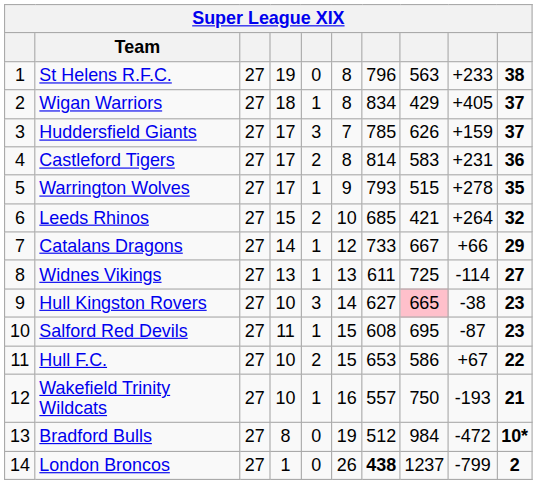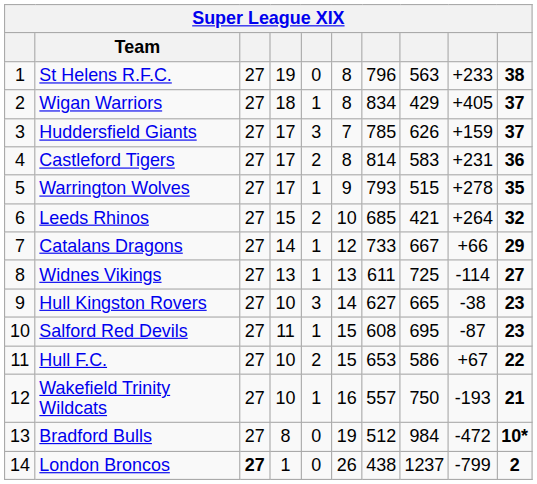(424, 302) pink background -> (424, 302) no background
(255, 465) normal -> (255, 465) bold
(381, 465) bold -> (381, 465) normal
